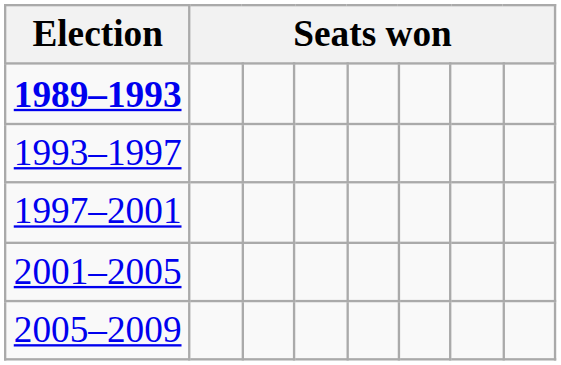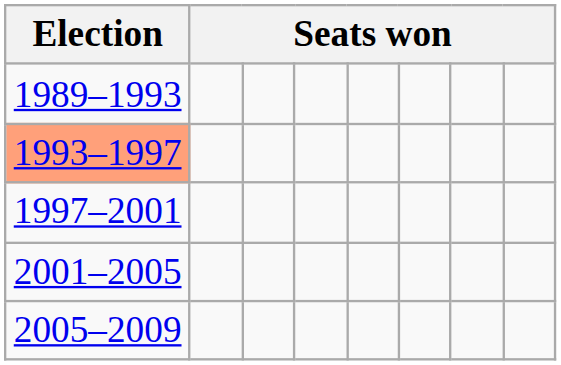(98, 93) bold -> (98, 93) normal
(98, 152) no background -> (98, 152) lightsalmon background
